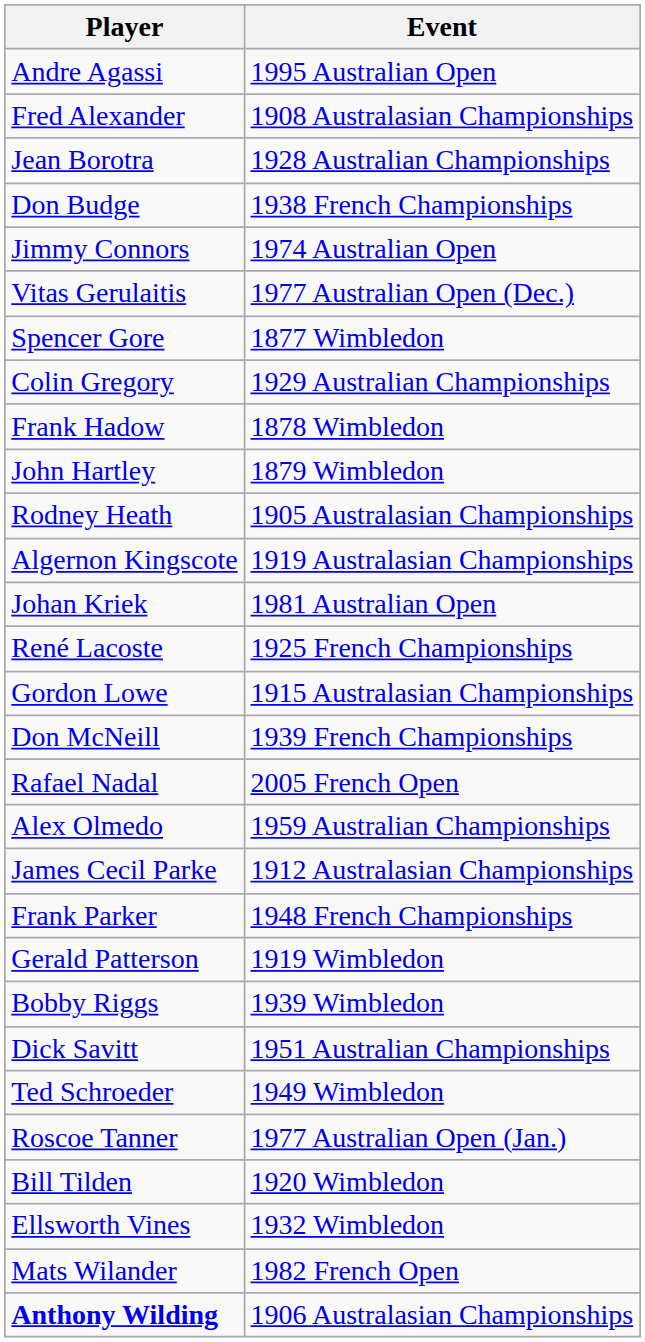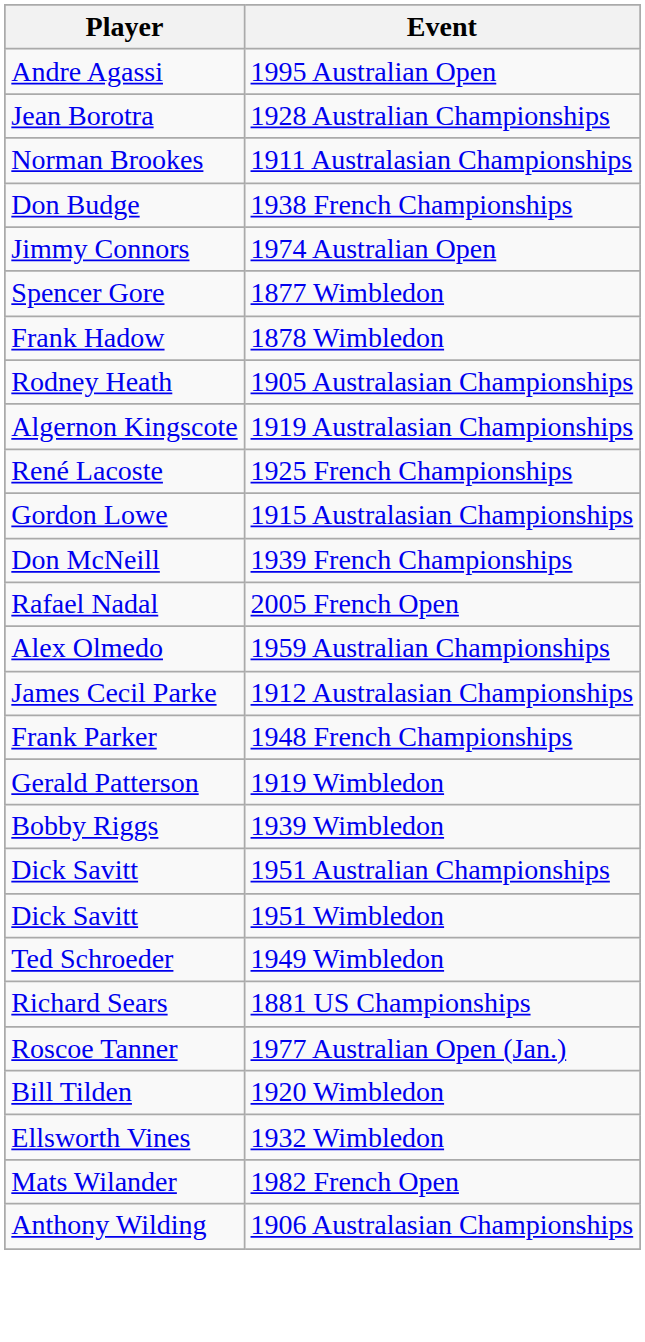- row: (442, 115)
+ row: (441, 159)
- row: (412, 293)
- row: (430, 381)
- row: (347, 470)
- row: (373, 603)
+ row: (347, 914)
+ row: (391, 1003)
(115, 1314) bold -> (109, 1225) normal
